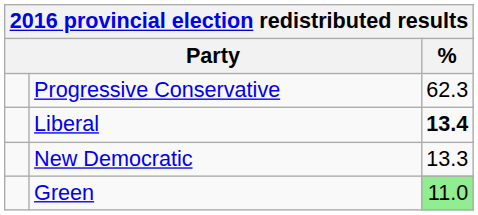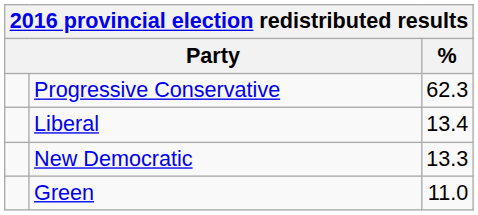(447, 124) bold -> (447, 124) normal
(448, 192) lightgreen background -> (448, 192) no background
